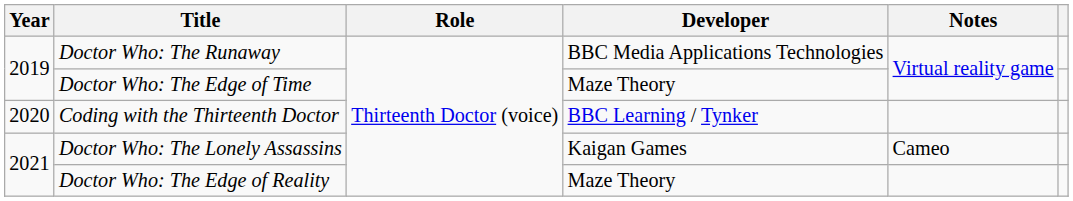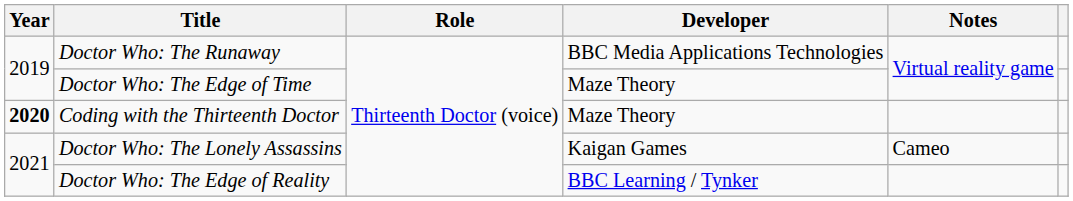(29, 116) normal -> (29, 116) bold
(663, 116) BBC Learning / Tynker -> (621, 116) Maze Theory
(621, 180) Maze Theory -> (663, 180) BBC Learning / Tynker
